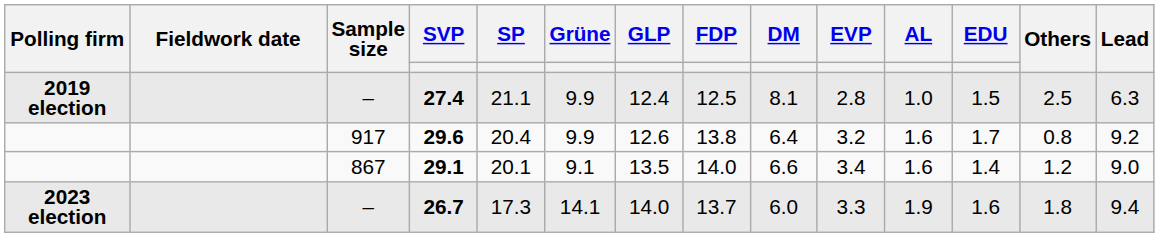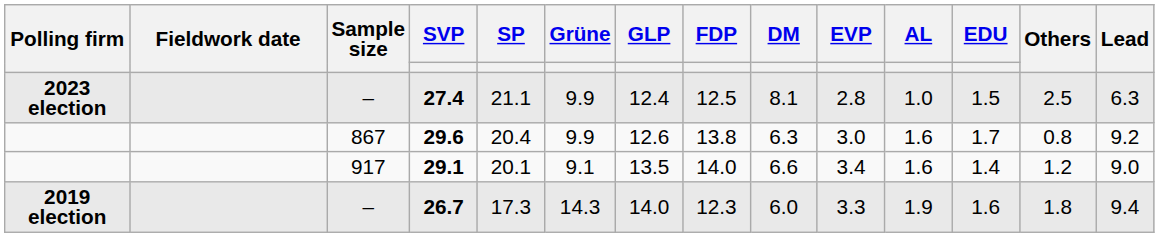(67, 97) 2019 election -> (67, 97) 2023 election
(368, 137) 917 -> (368, 137) 867
(784, 137) 6.4 -> (784, 137) 6.3
(851, 137) 3.2 -> (851, 137) 3.0
(368, 167) 867 -> (368, 167) 917
(67, 207) 2023 election -> (67, 207) 2019 election
(580, 207) 14.1 -> (580, 207) 14.3
(716, 207) 13.7 -> (716, 207) 12.3
